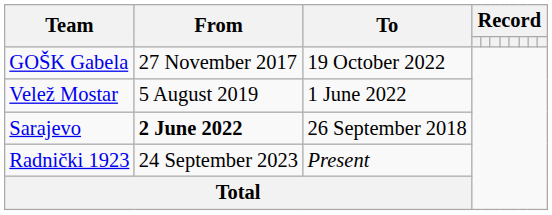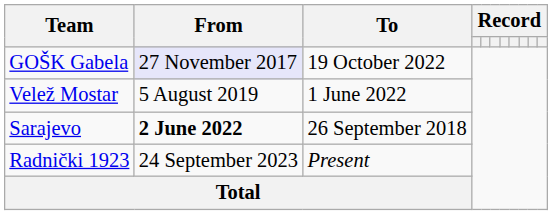(218, 62) no background -> (218, 62) lavender background
